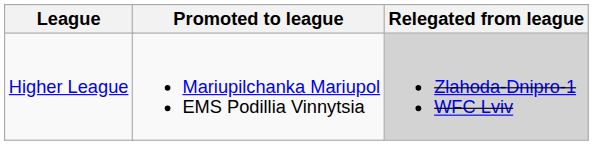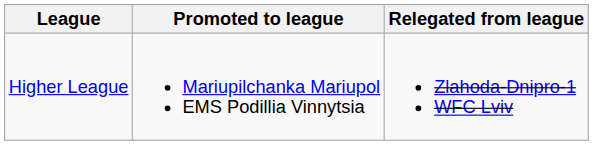(486, 97) lightgrey background -> (486, 97) no background
